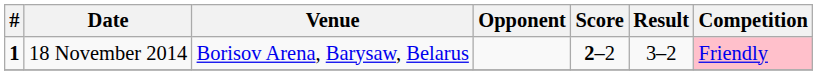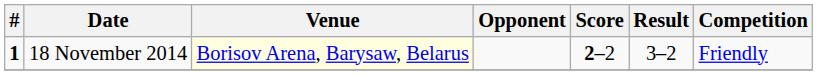(333, 53) no background -> (333, 53) lightyellow background
(733, 53) pink background -> (733, 53) no background
